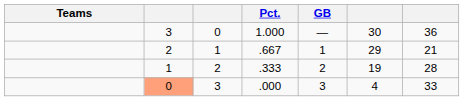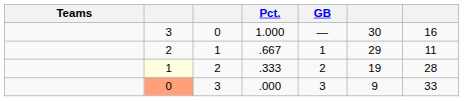(431, 31) 36 -> (431, 31) 16
(431, 50) 21 -> (431, 50) 11
(169, 68) no background -> (169, 68) lightyellow background
(375, 86) 4 -> (375, 86) 9
